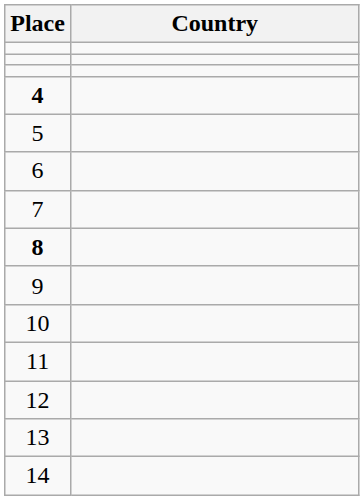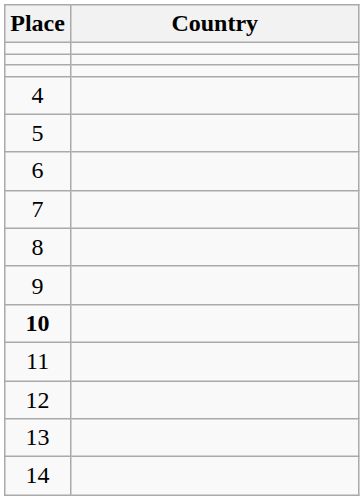(38, 94) bold -> (38, 94) normal
(38, 247) bold -> (38, 247) normal
(38, 323) normal -> (38, 323) bold
